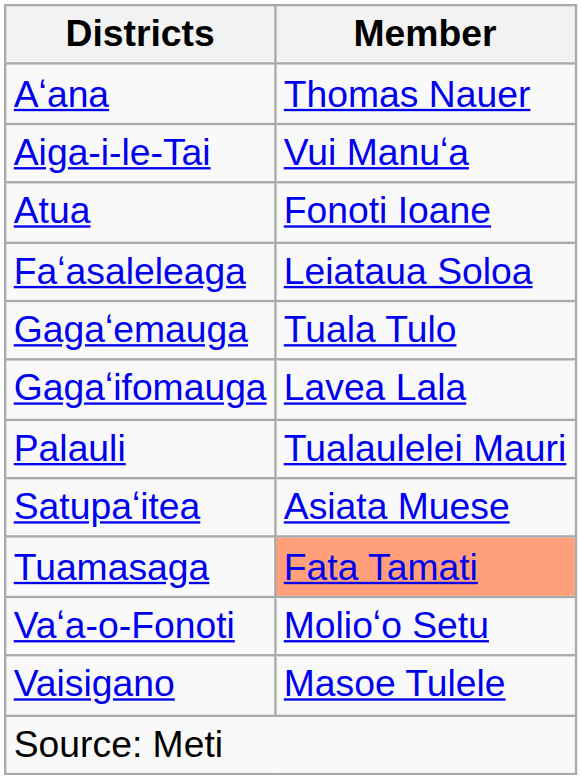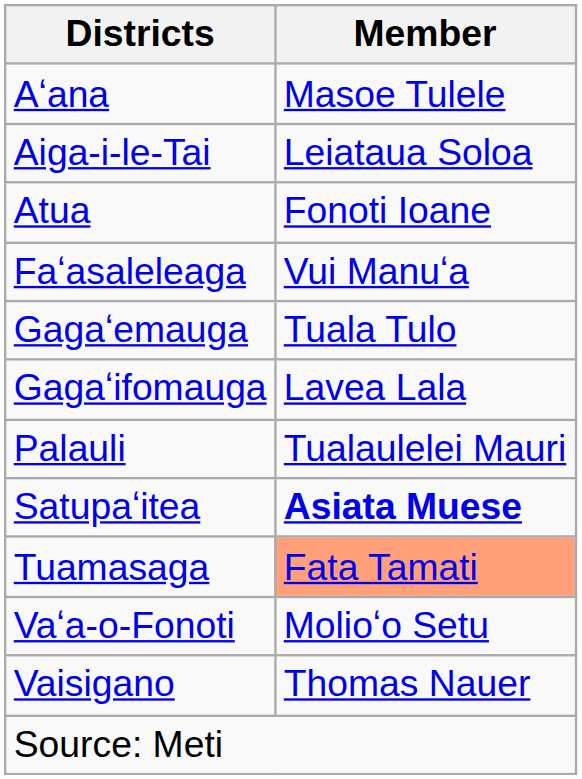(407, 93) Thomas Nauer -> (395, 93) Masoe Tulele
(376, 152) Vui Manuʻa -> (408, 152) Leiataua Soloa
(408, 270) Leiataua Soloa -> (376, 270) Vui Manuʻa
(397, 507) normal -> (403, 507) bold
(395, 684) Masoe Tulele -> (407, 684) Thomas Nauer
